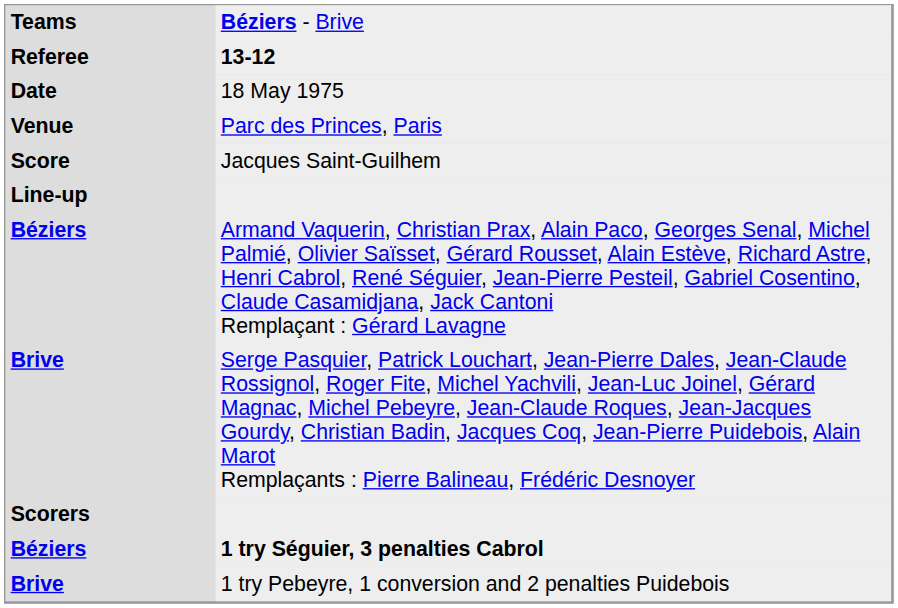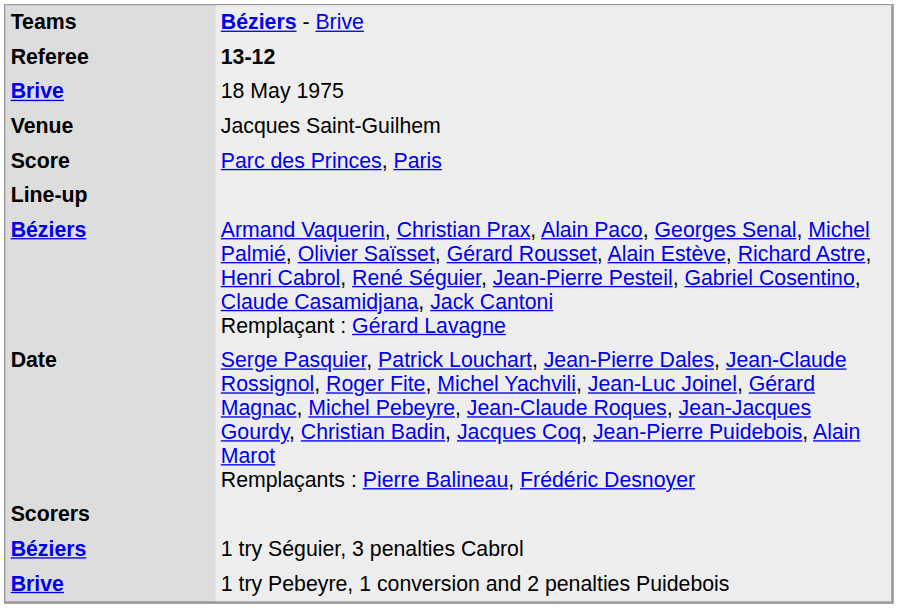(34, 91) Date -> (37, 91) Brive
(331, 126) Parc des Princes, Paris -> (331, 126) Jacques Saint-Guilhem
(331, 160) Jacques Saint-Guilhem -> (331, 160) Parc des Princes, Paris
(37, 360) Brive -> (34, 360) Date
(382, 549) bold -> (372, 549) normal
